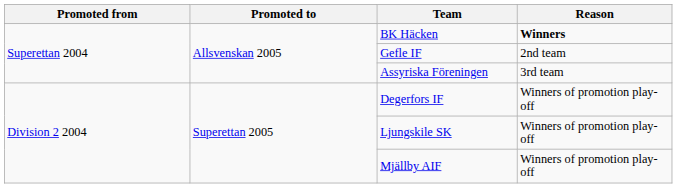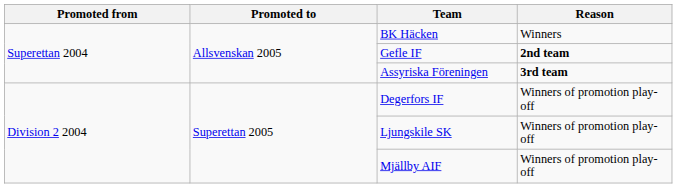(543, 33) bold -> (541, 33) normal
(543, 53) normal -> (545, 53) bold
(542, 72) normal -> (544, 72) bold
